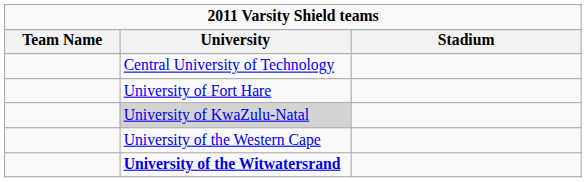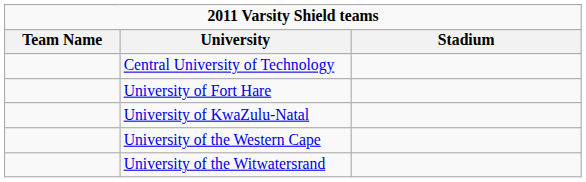(216, 115) lightgrey background -> (216, 115) no background
(232, 164) bold -> (224, 164) normal
